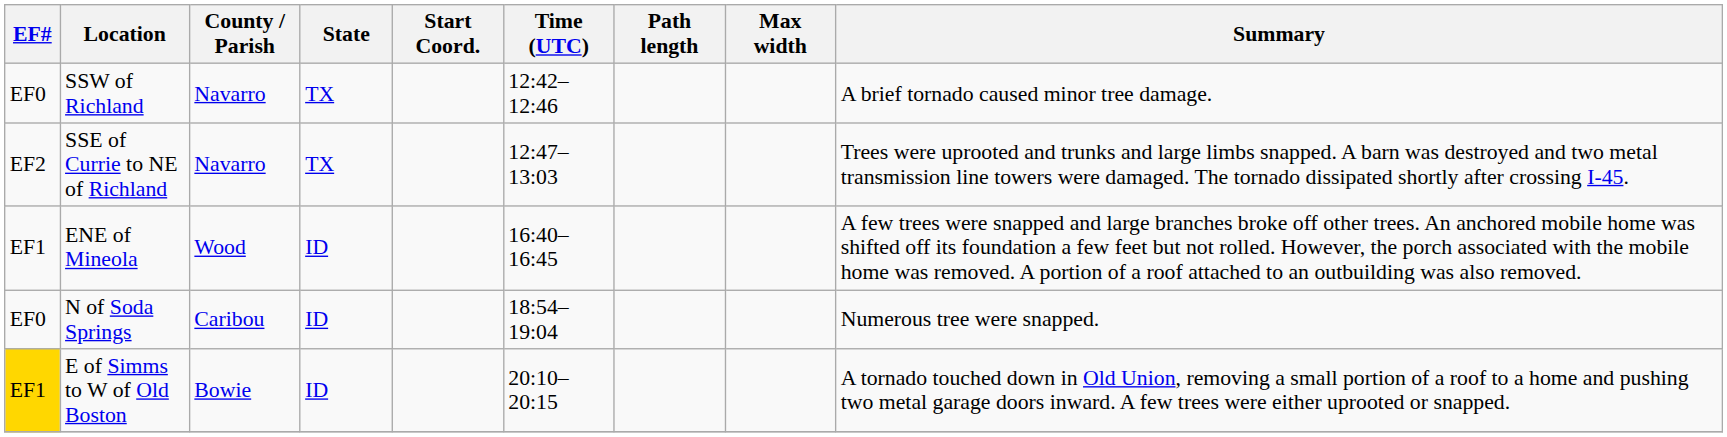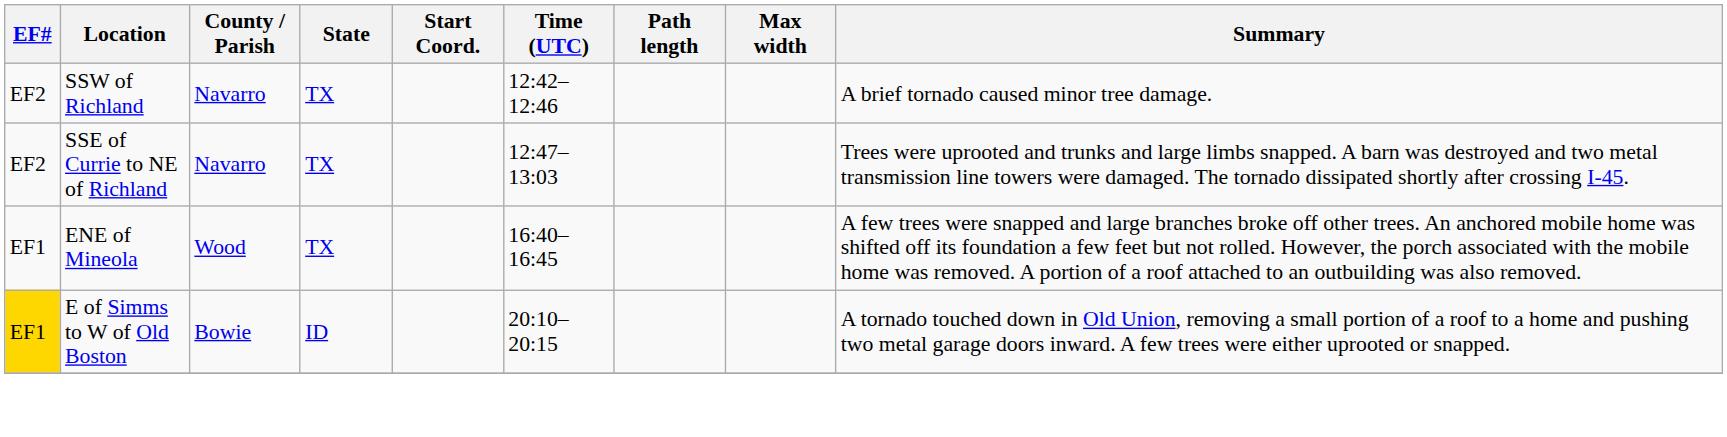(28, 92) EF0 -> (28, 92) EF2
(317, 247) ID -> (320, 247) TX
- row: (109, 318)
